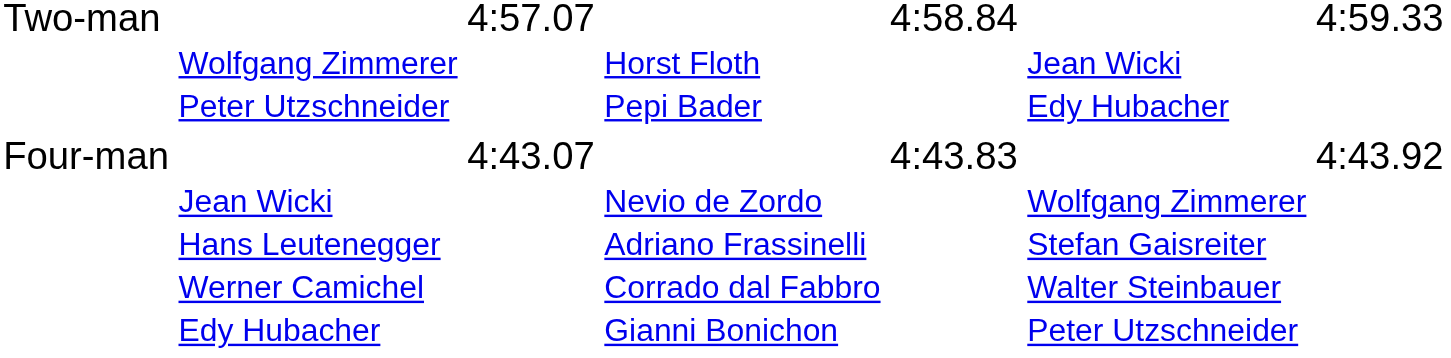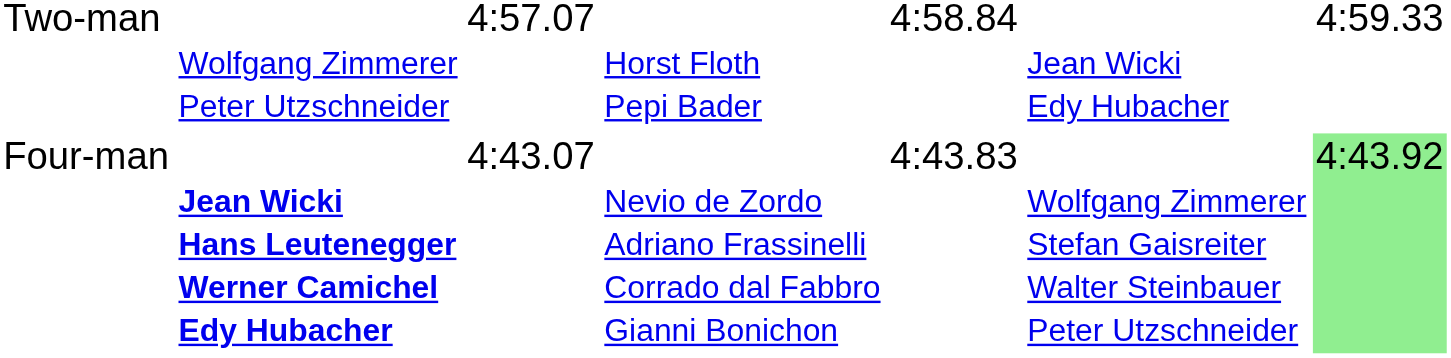(310, 266) normal -> (317, 264) bold
(1380, 156) no background -> (1380, 156) lightgreen background
